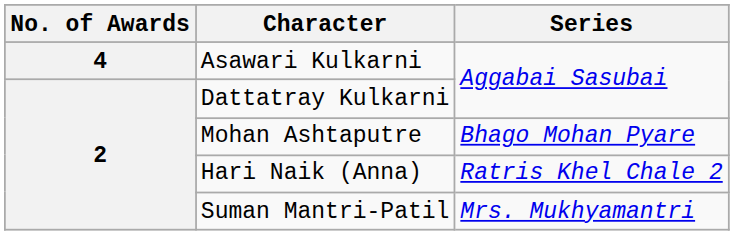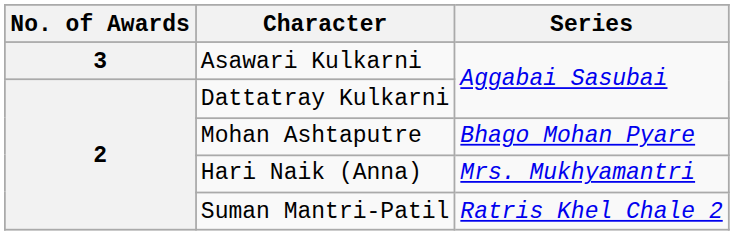(100, 61) 4 -> (100, 61) 3
(592, 174) Ratris Khel Chale 2 -> (578, 174) Mrs. Mukhyamantri
(578, 211) Mrs. Mukhyamantri -> (592, 211) Ratris Khel Chale 2
